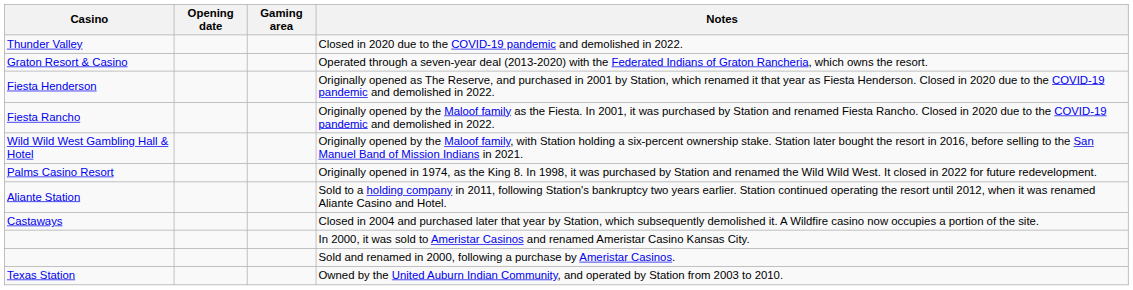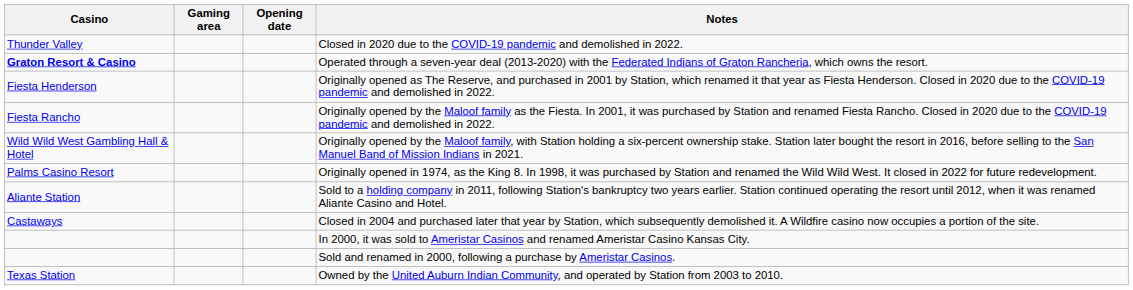columns swapped: (281, 19) <-> (211, 19)
(67, 62) normal -> (71, 62) bold
